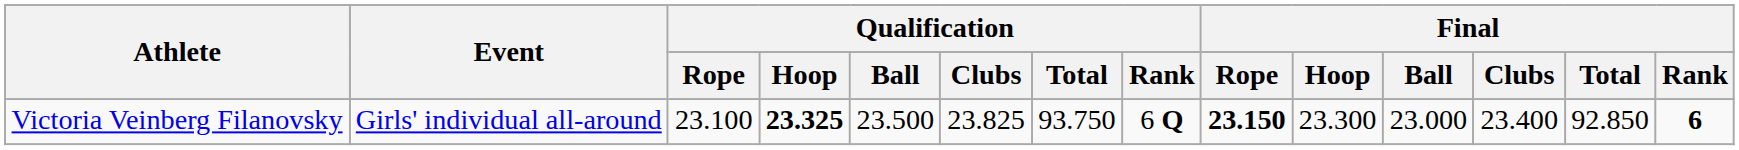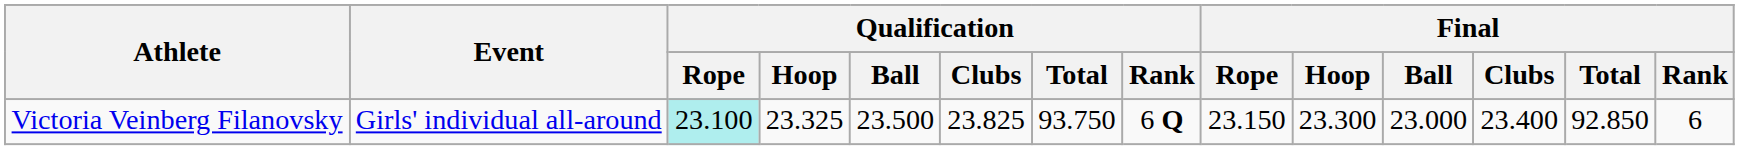(714, 121) no background -> (714, 121) paleturquoise background
(805, 121) bold -> (805, 121) normal
(1247, 121) bold -> (1247, 121) normal
(1695, 121) bold -> (1695, 121) normal
